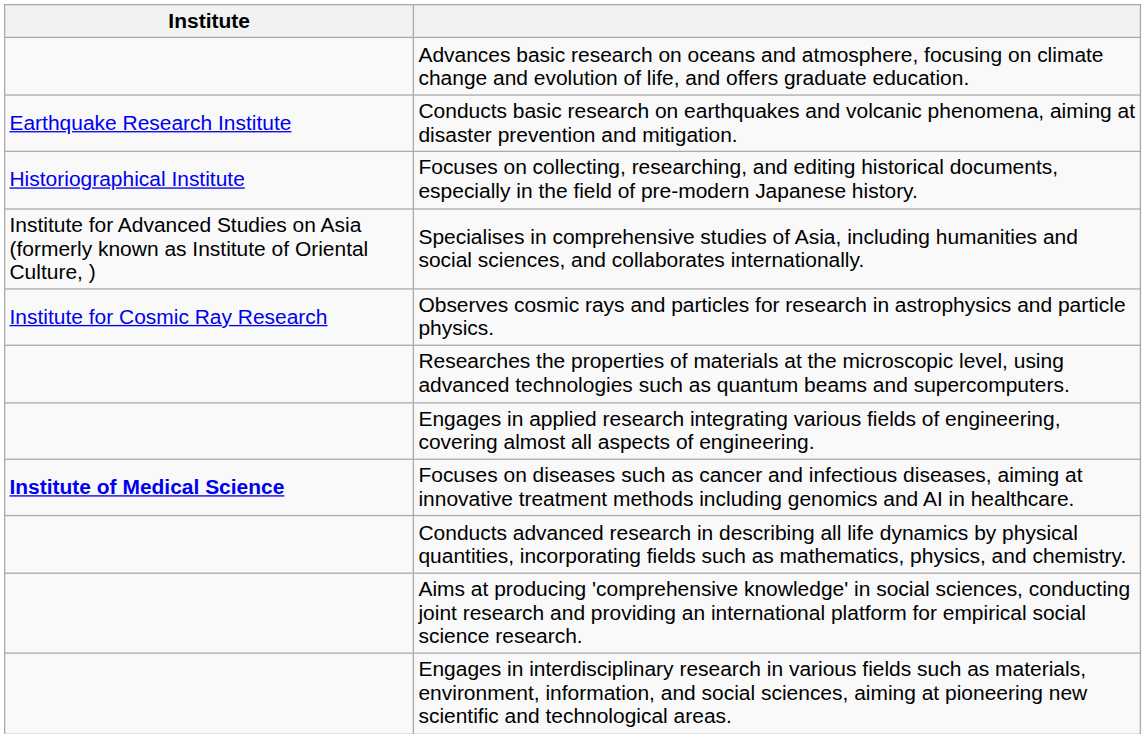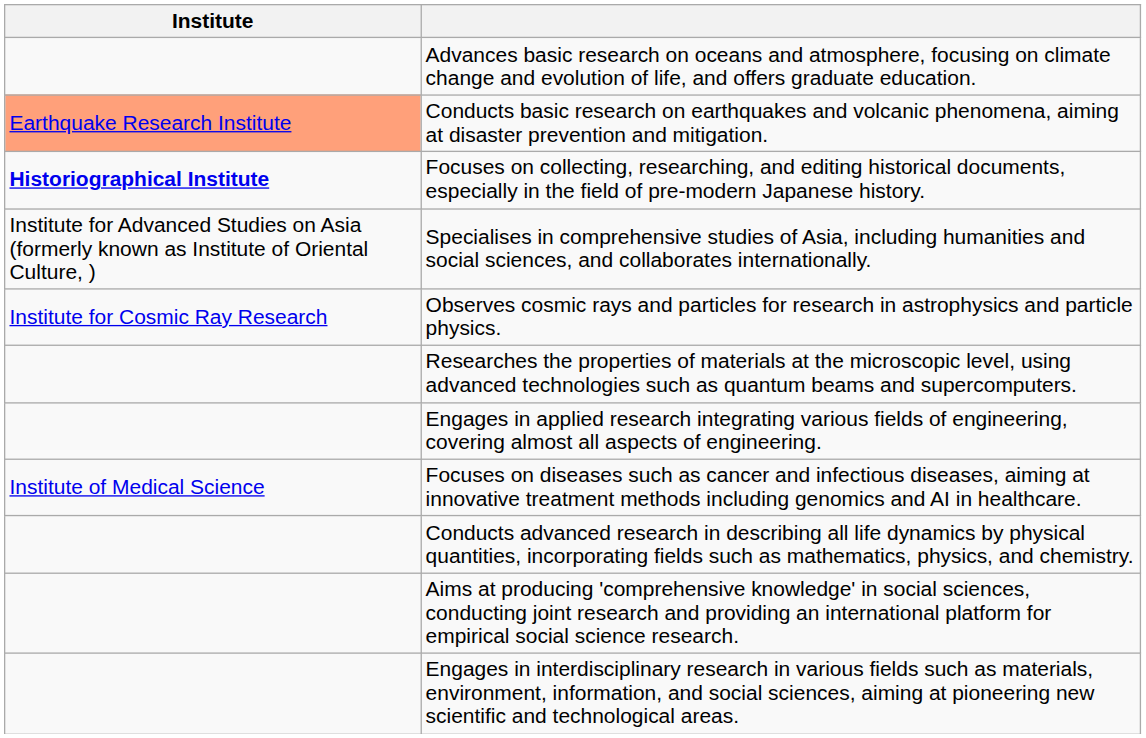(150, 122) no background -> (150, 122) lightsalmon background
(127, 179) normal -> (139, 179) bold
(147, 487) bold -> (137, 487) normal
